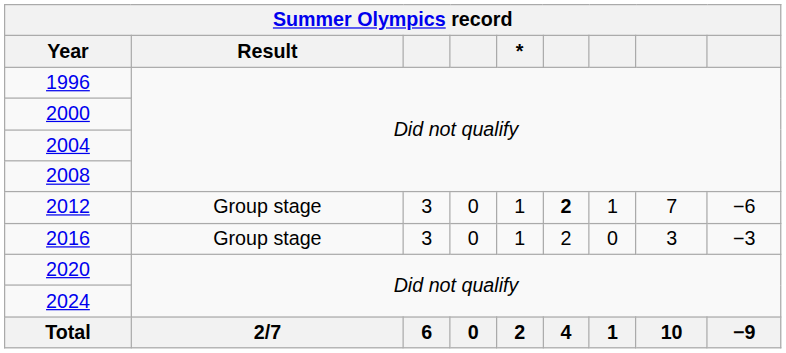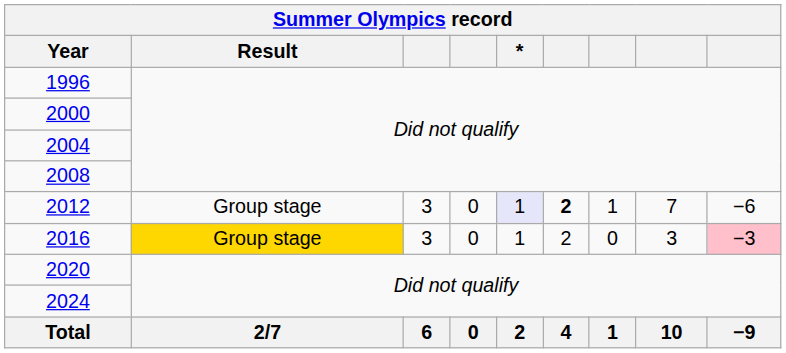(520, 207) no background -> (520, 207) lavender background
(267, 238) no background -> (267, 238) gold background
(744, 238) no background -> (744, 238) pink background
